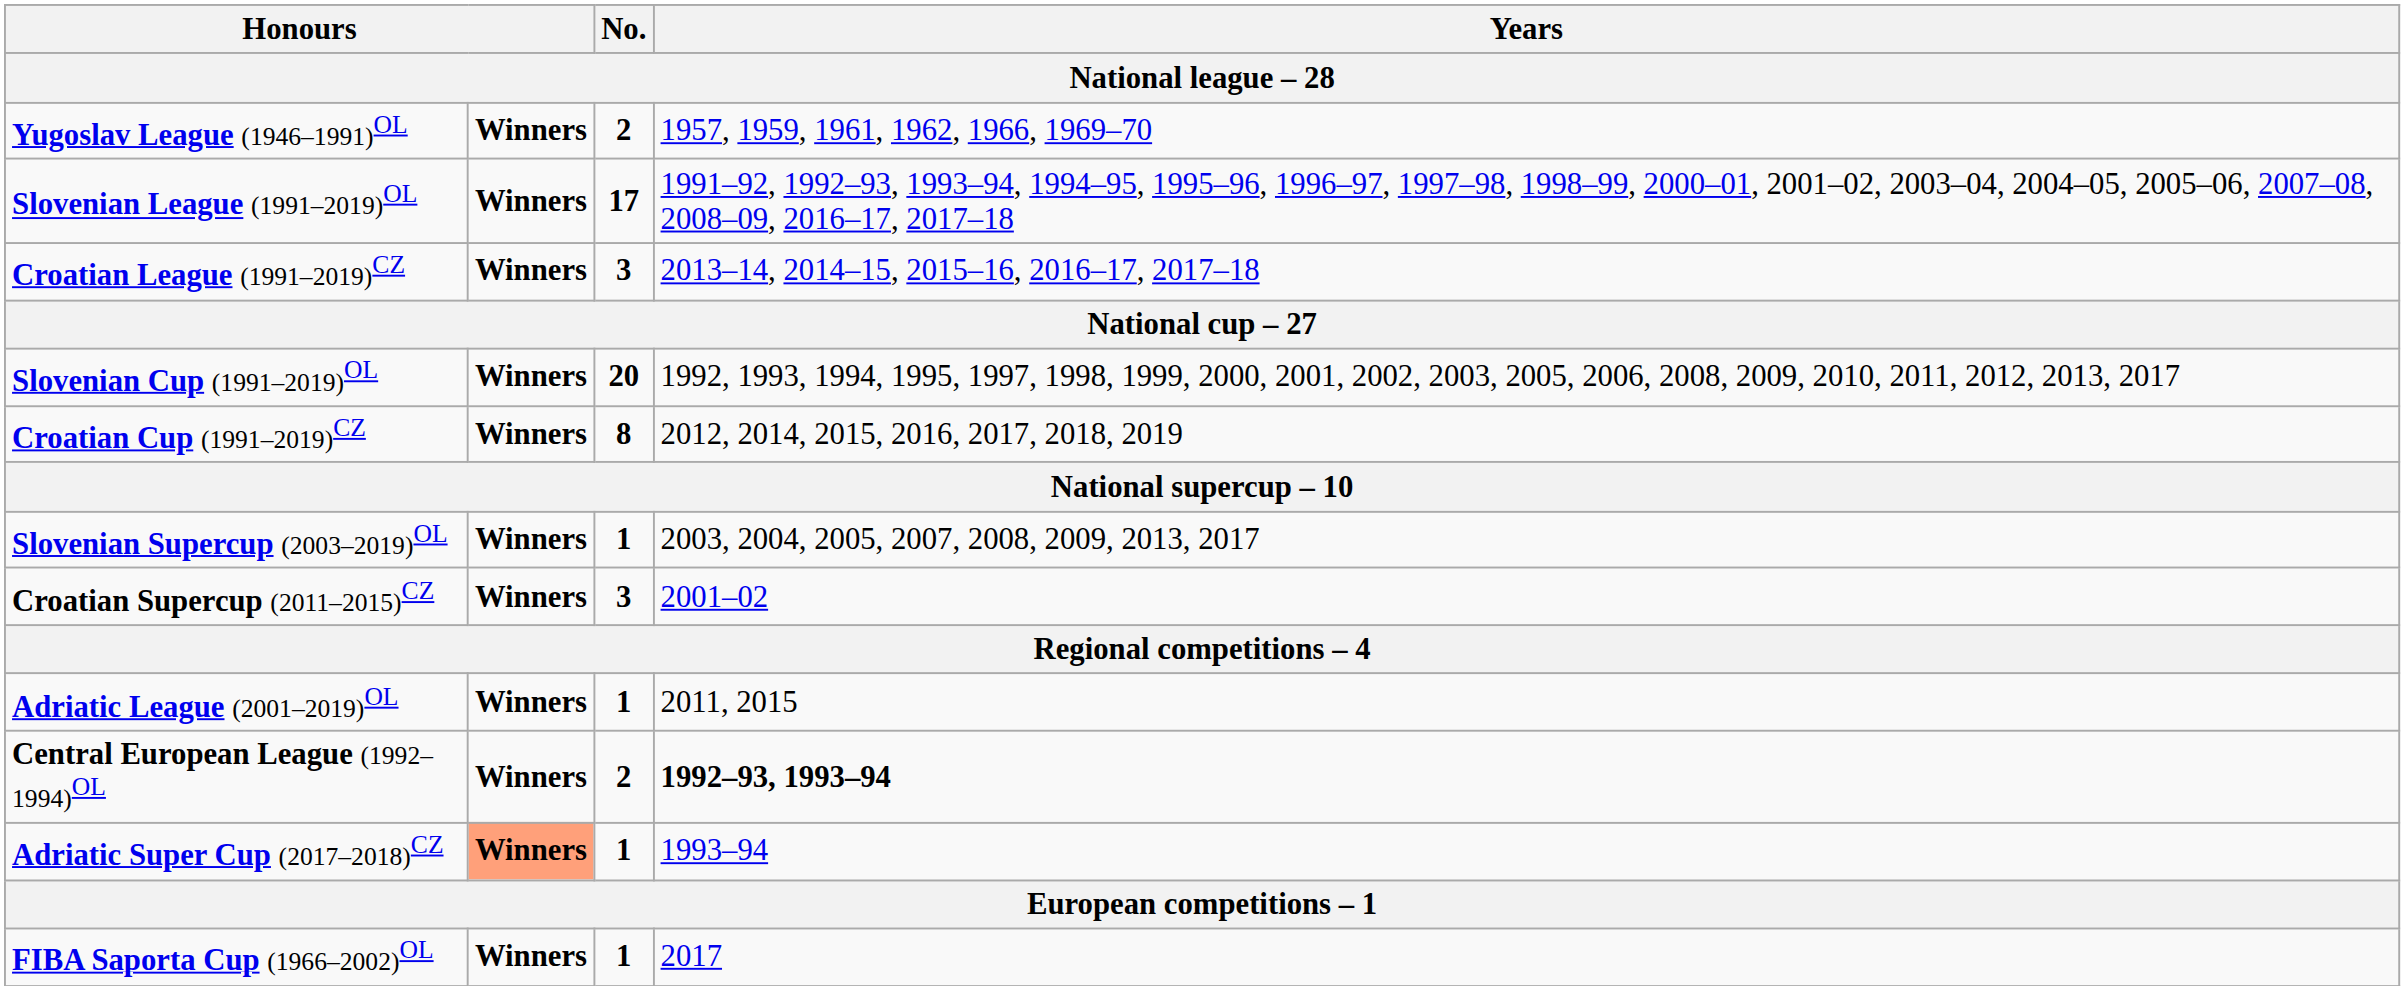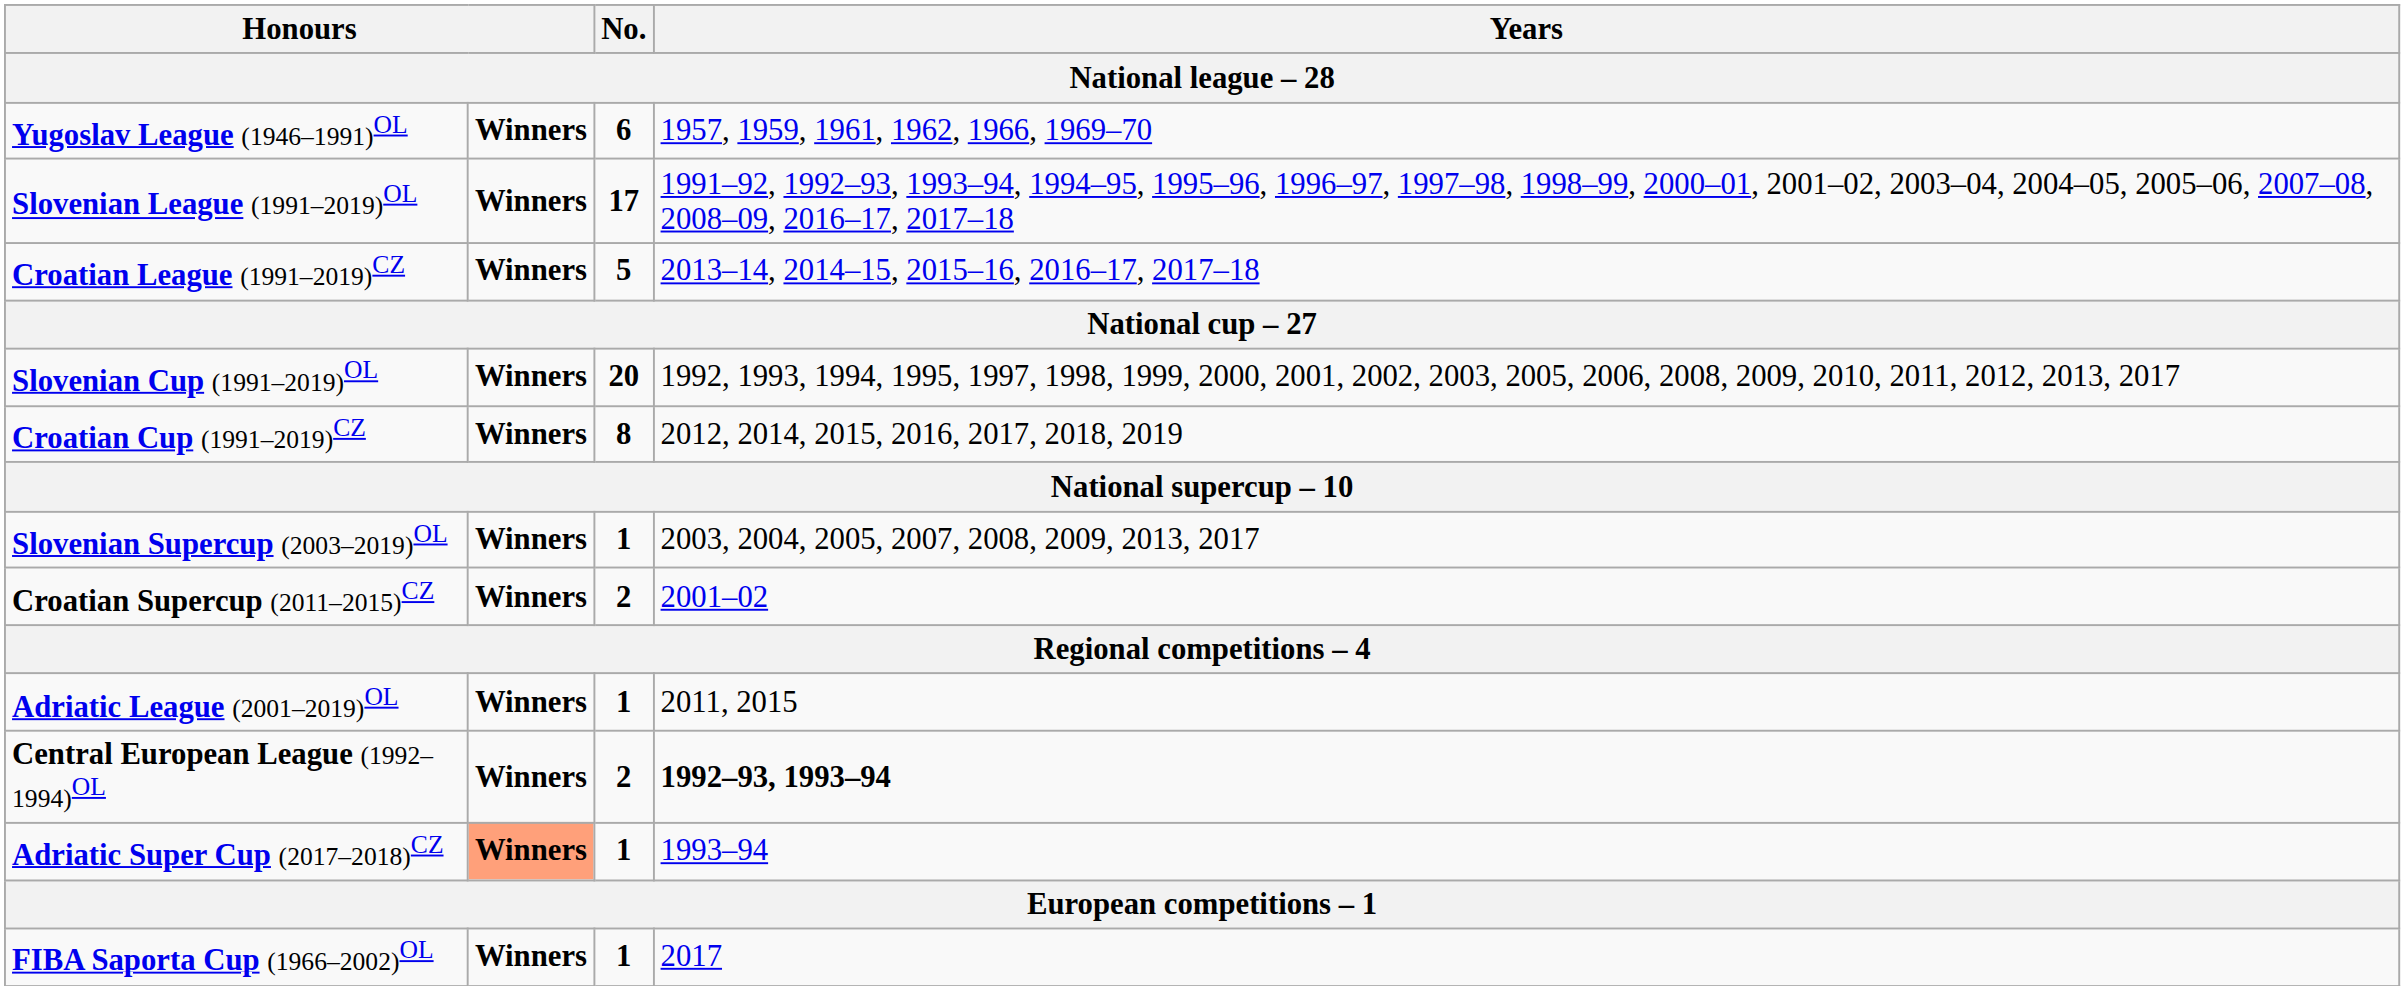(624, 130) 2 -> (624, 130) 6
(624, 270) 3 -> (624, 270) 5
(624, 596) 3 -> (624, 596) 2
